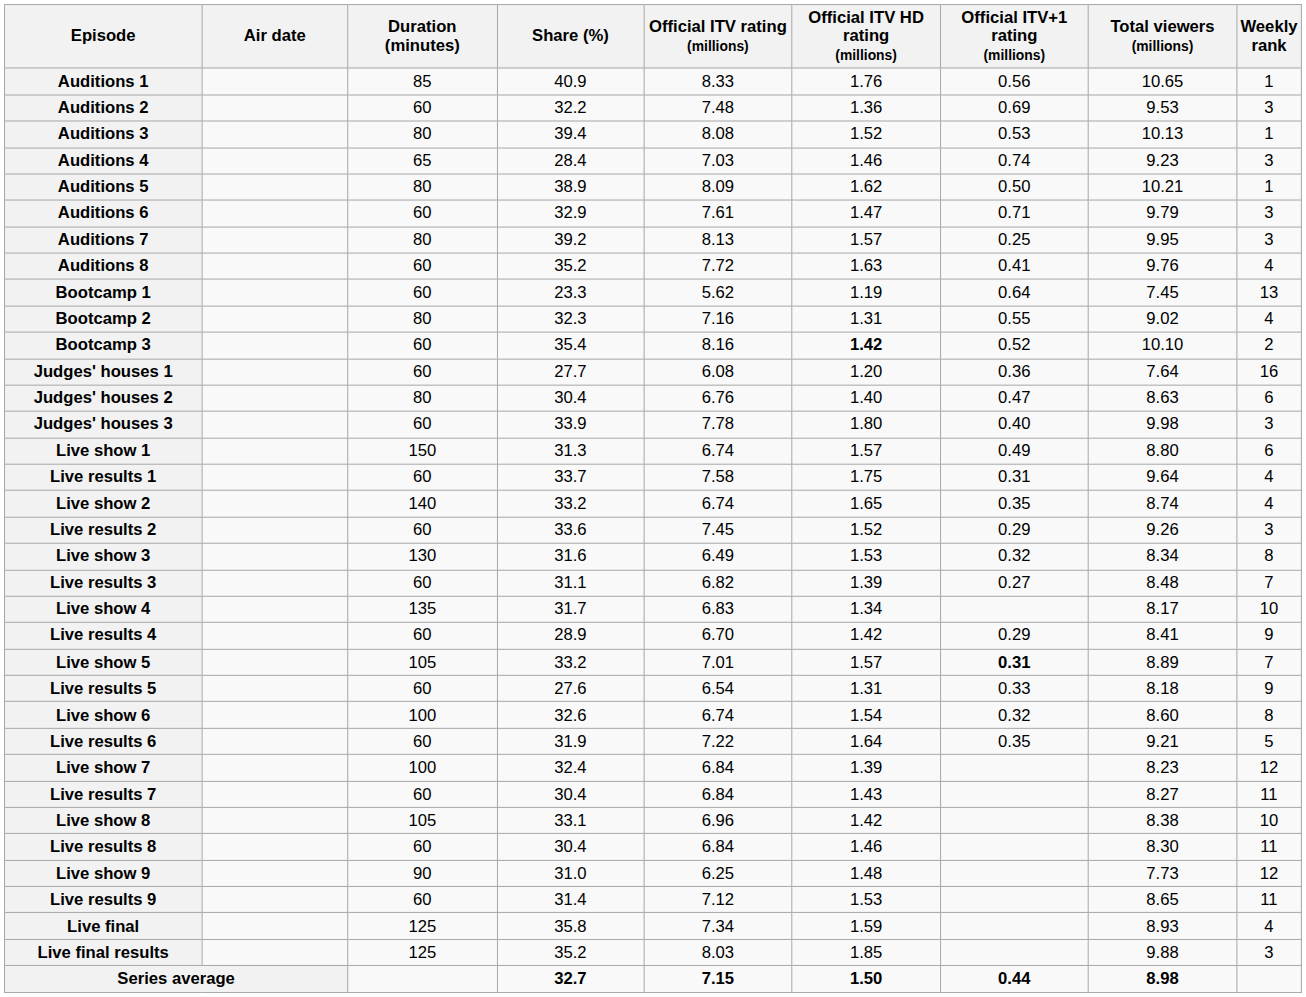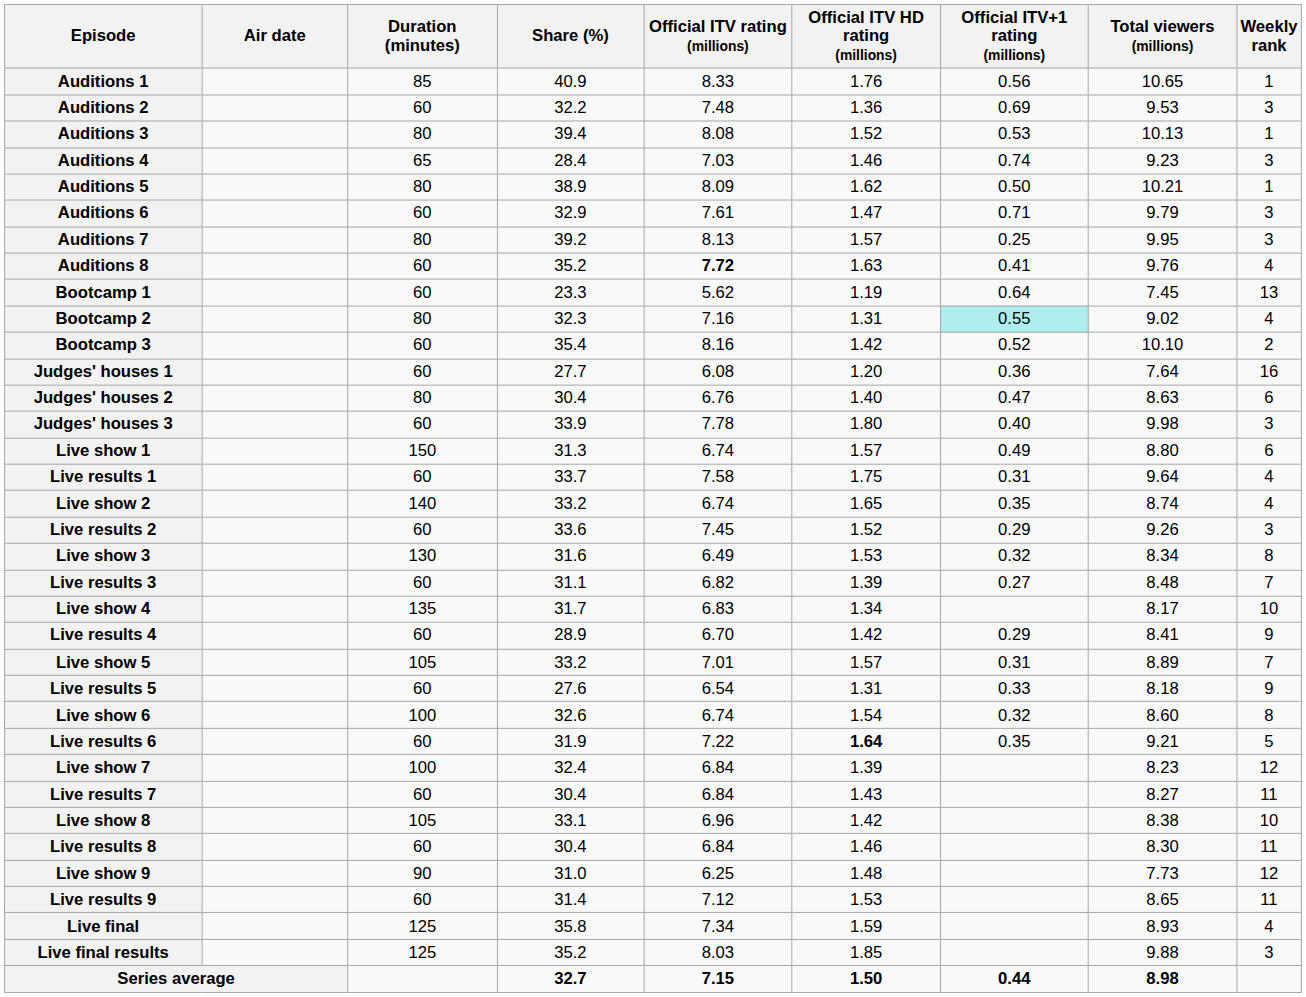(718, 266) normal -> (718, 266) bold
(1014, 319) no background -> (1014, 319) paleturquoise background
(866, 345) bold -> (866, 345) normal
(1014, 662) bold -> (1014, 662) normal
(866, 741) normal -> (866, 741) bold
